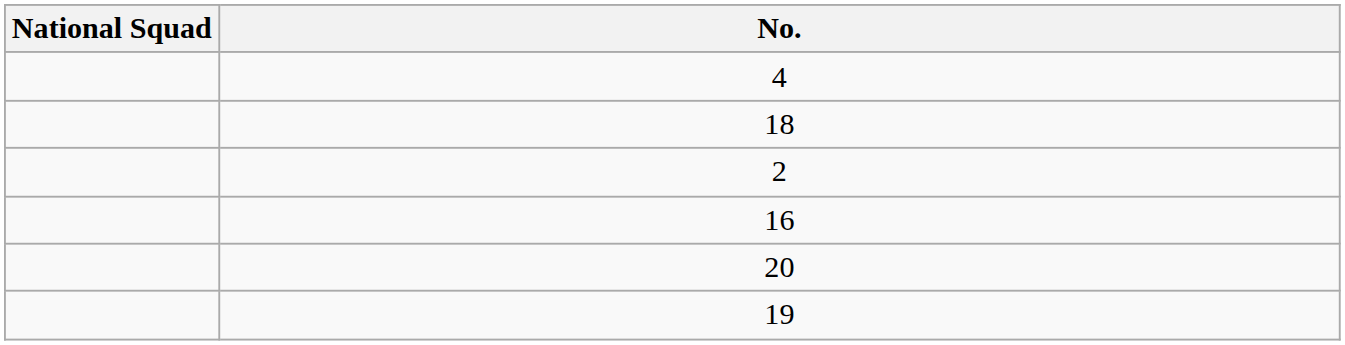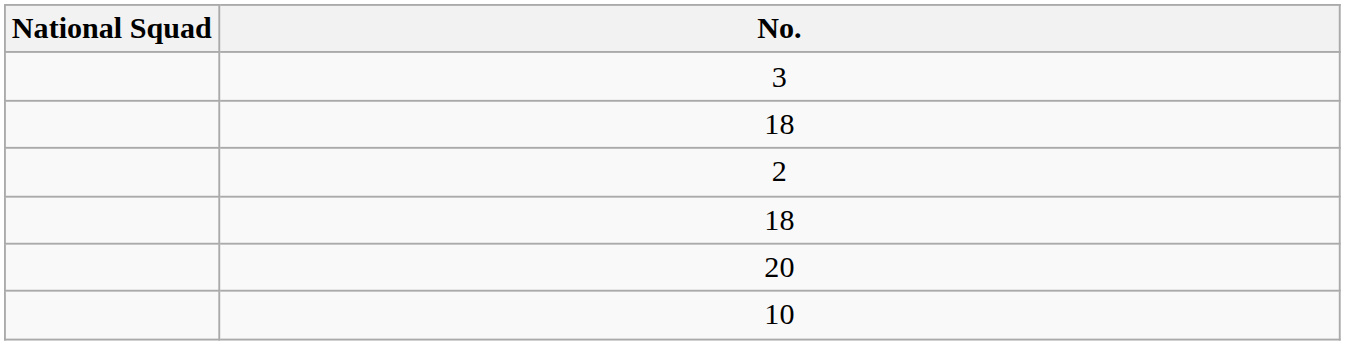(779, 76) 4 -> (779, 76) 3
(779, 219) 16 -> (779, 219) 18
(779, 314) 19 -> (779, 314) 10
